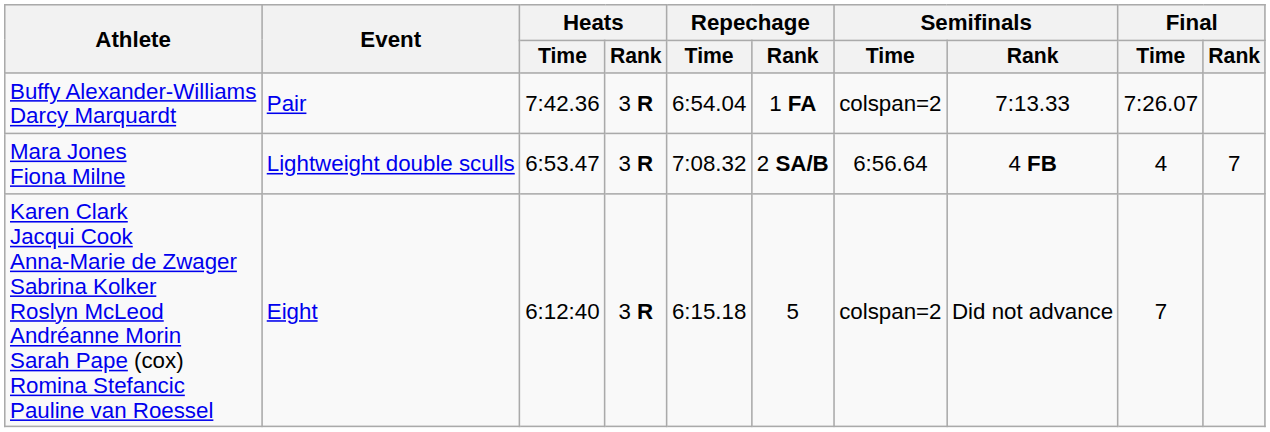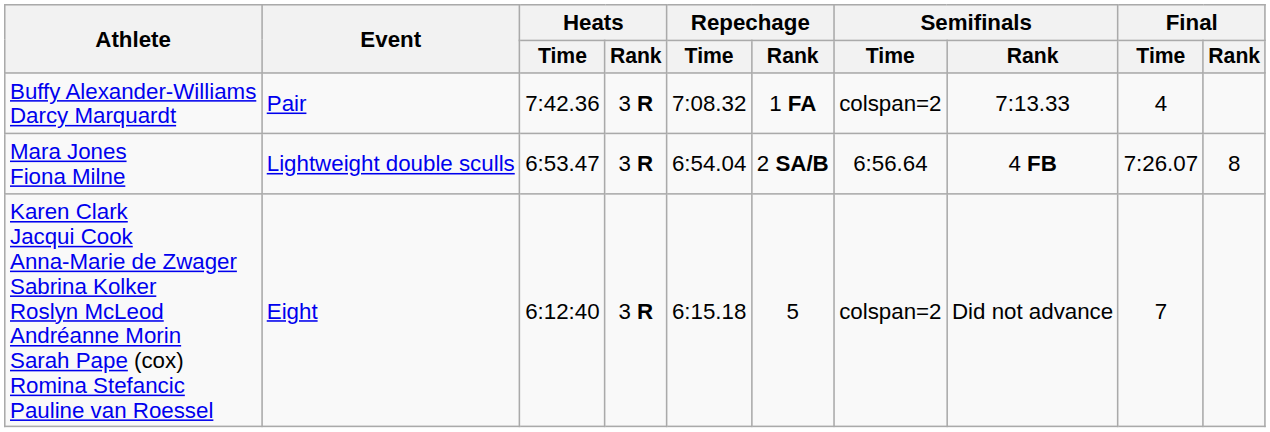(709, 104) 6:54.04 -> (709, 104) 7:08.32
(1161, 104) 7:26.07 -> (1161, 104) 4
(709, 164) 7:08.32 -> (709, 164) 6:54.04
(1161, 164) 4 -> (1161, 164) 7:26.07
(1234, 164) 7 -> (1234, 164) 8
